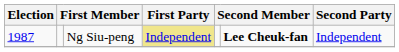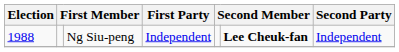(21, 36) 1987 -> (21, 36) 1988
(178, 36) khaki background -> (178, 36) no background
